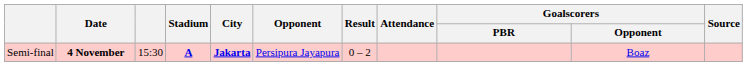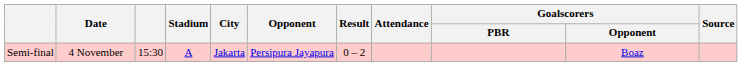(96, 52) bold -> (96, 52) normal
(188, 52) bold -> (188, 52) normal
(232, 52) bold -> (229, 52) normal
